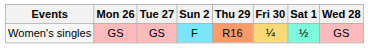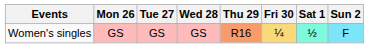columns swapped: (341, 14) <-> (194, 14)
